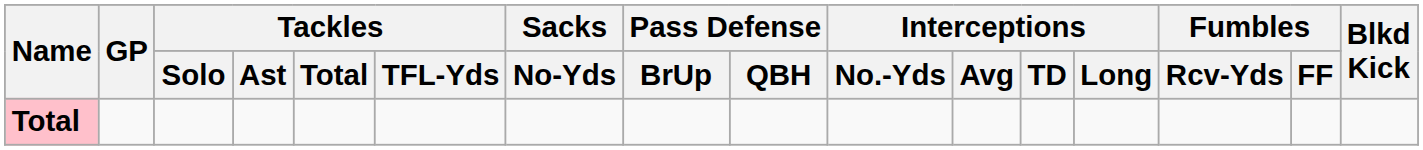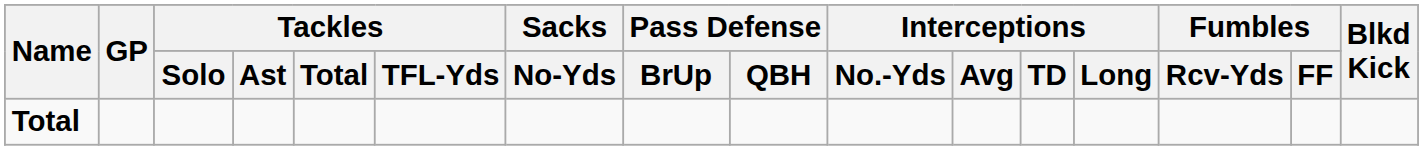(46, 121) pink background -> (46, 121) no background
